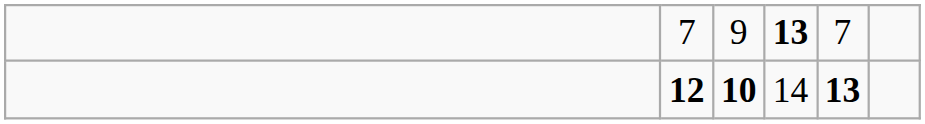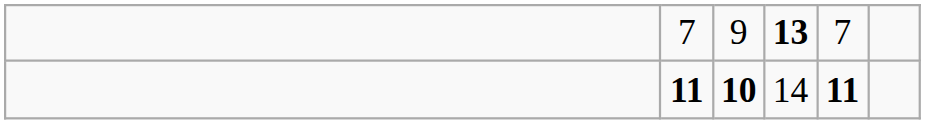(687, 88) 12 -> (687, 88) 11
(842, 88) 13 -> (842, 88) 11
